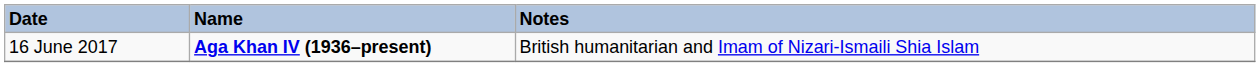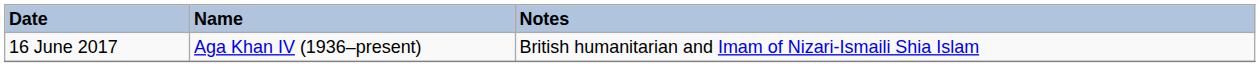(313, 47) bold -> (308, 47) normal
